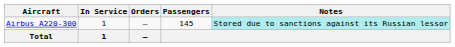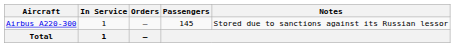(331, 23) paleturquoise background -> (331, 23) no background
